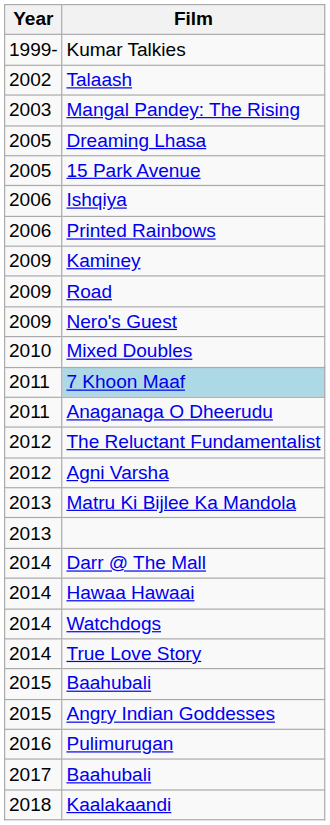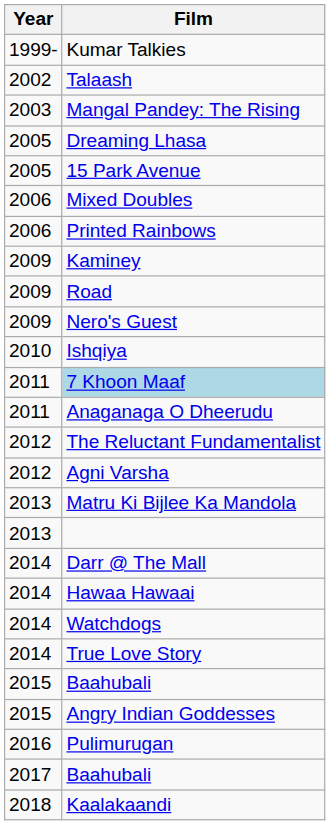(97, 200) Ishqiya -> (129, 200) Mixed Doubles
(129, 351) Mixed Doubles -> (97, 351) Ishqiya
